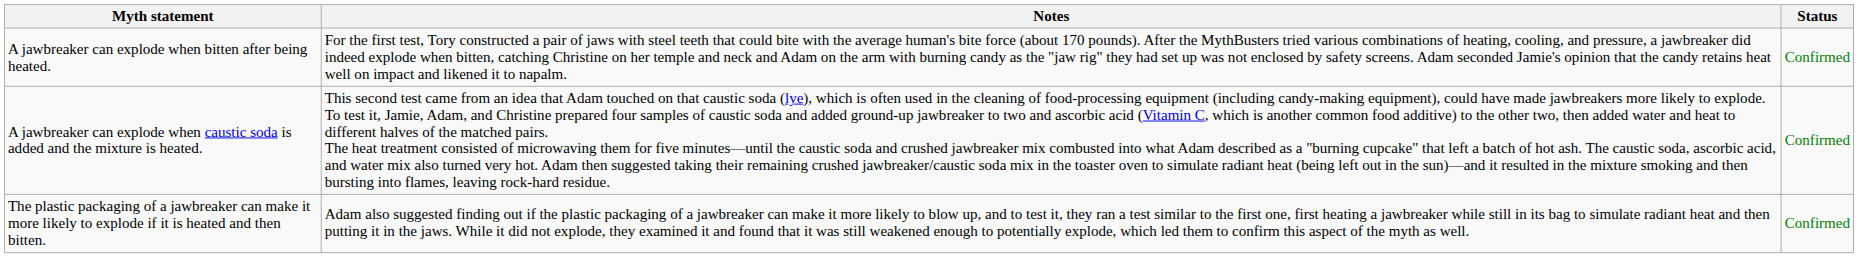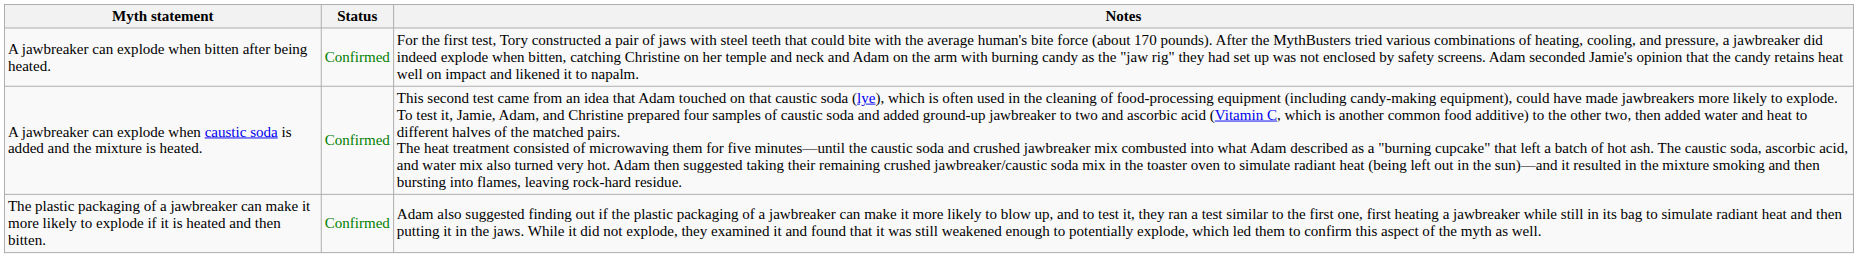columns swapped: (1817, 16) <-> (1051, 16)
